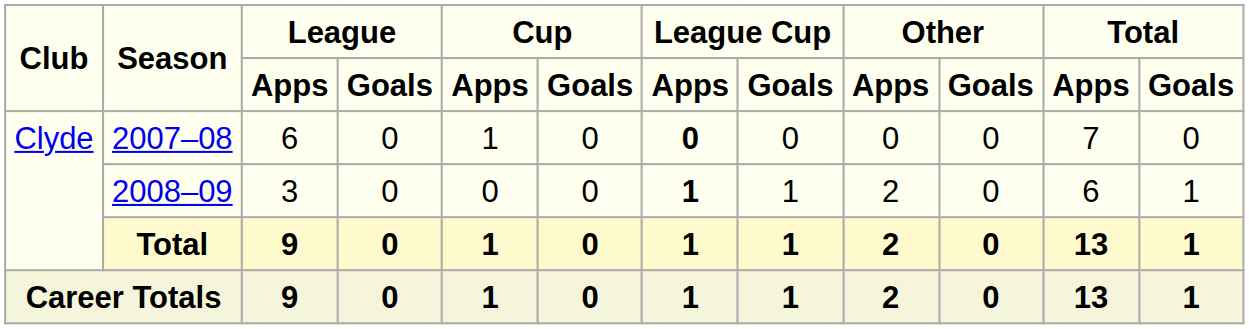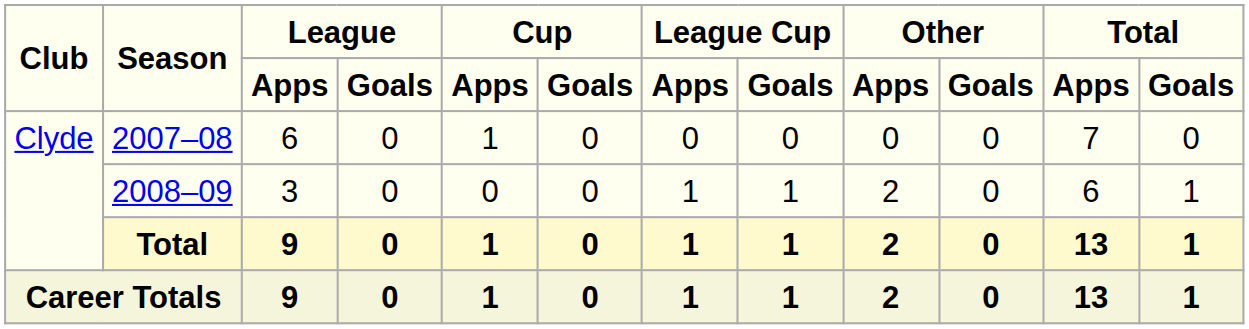(690, 138) bold -> (690, 138) normal
(690, 191) bold -> (690, 191) normal
